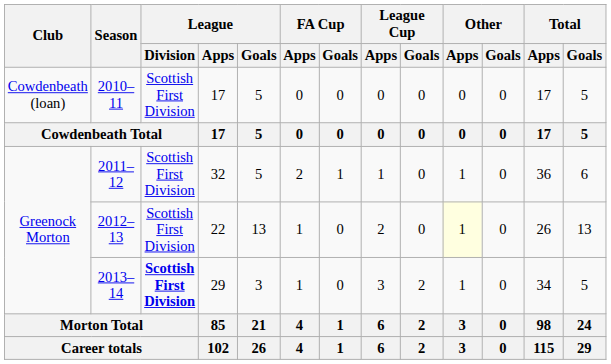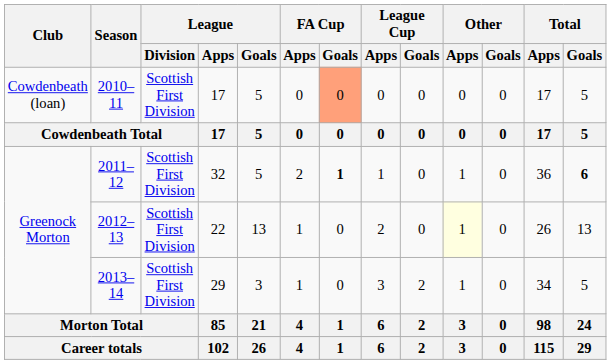(340, 94) no background -> (340, 94) lightsalmon background
(340, 173) normal -> (340, 173) bold
(584, 173) normal -> (584, 173) bold
(170, 285) bold -> (170, 285) normal
